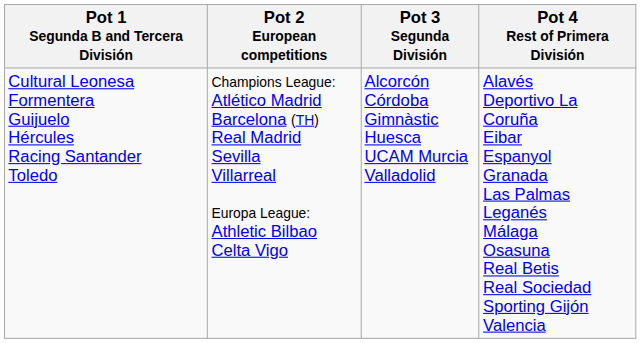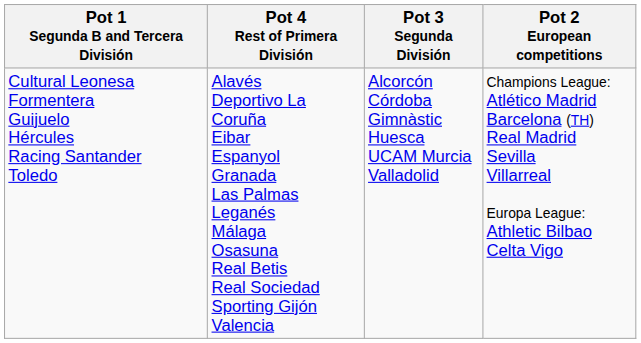columns swapped: (284, 36) <-> (558, 36)
